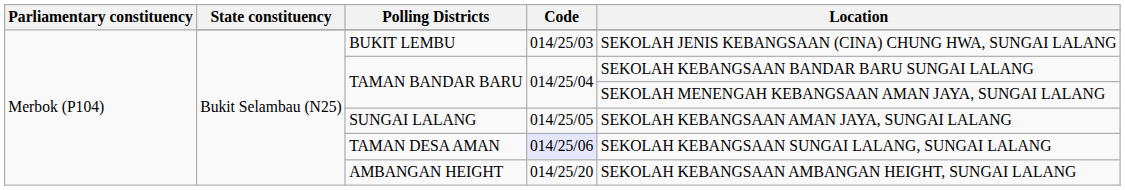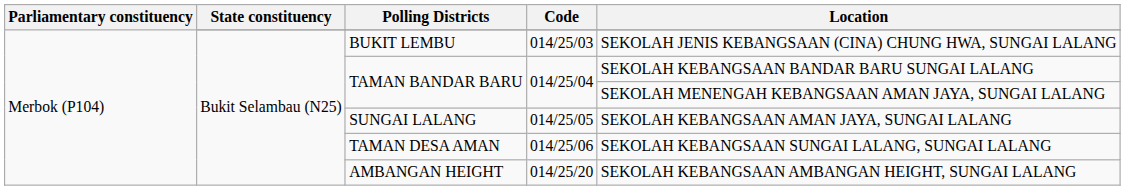(562, 146) lavender background -> (562, 146) no background
